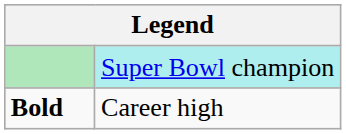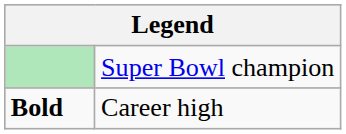(218, 66) paleturquoise background -> (218, 66) no background
